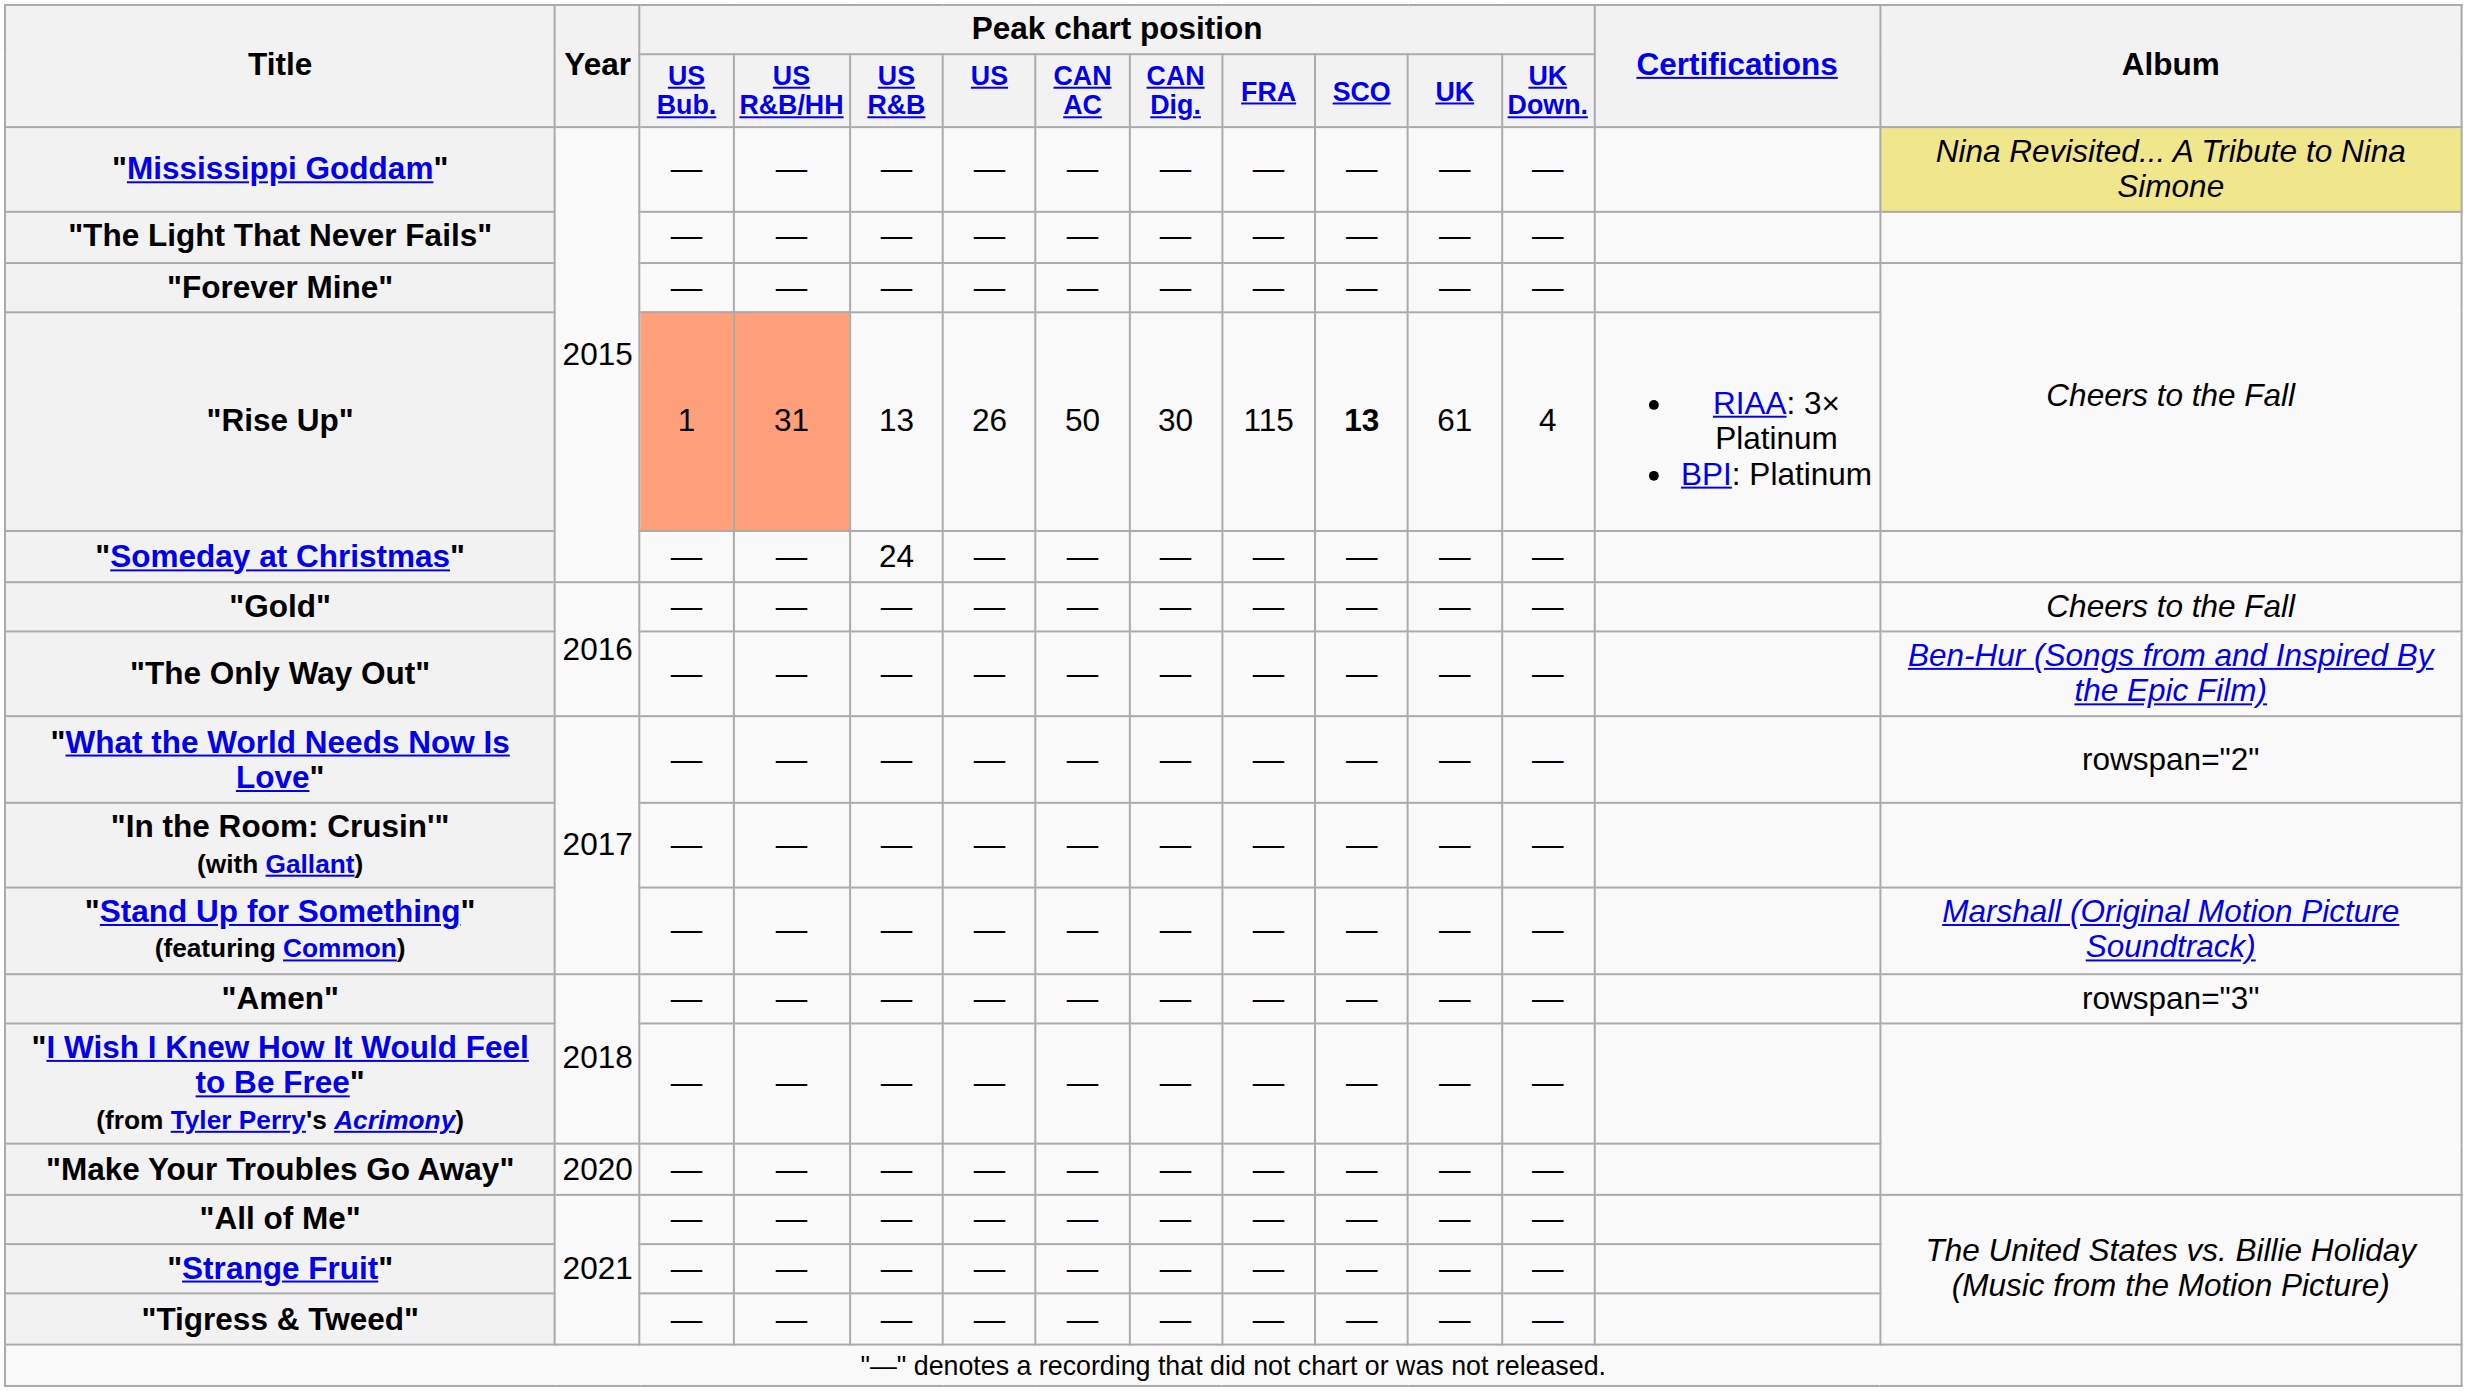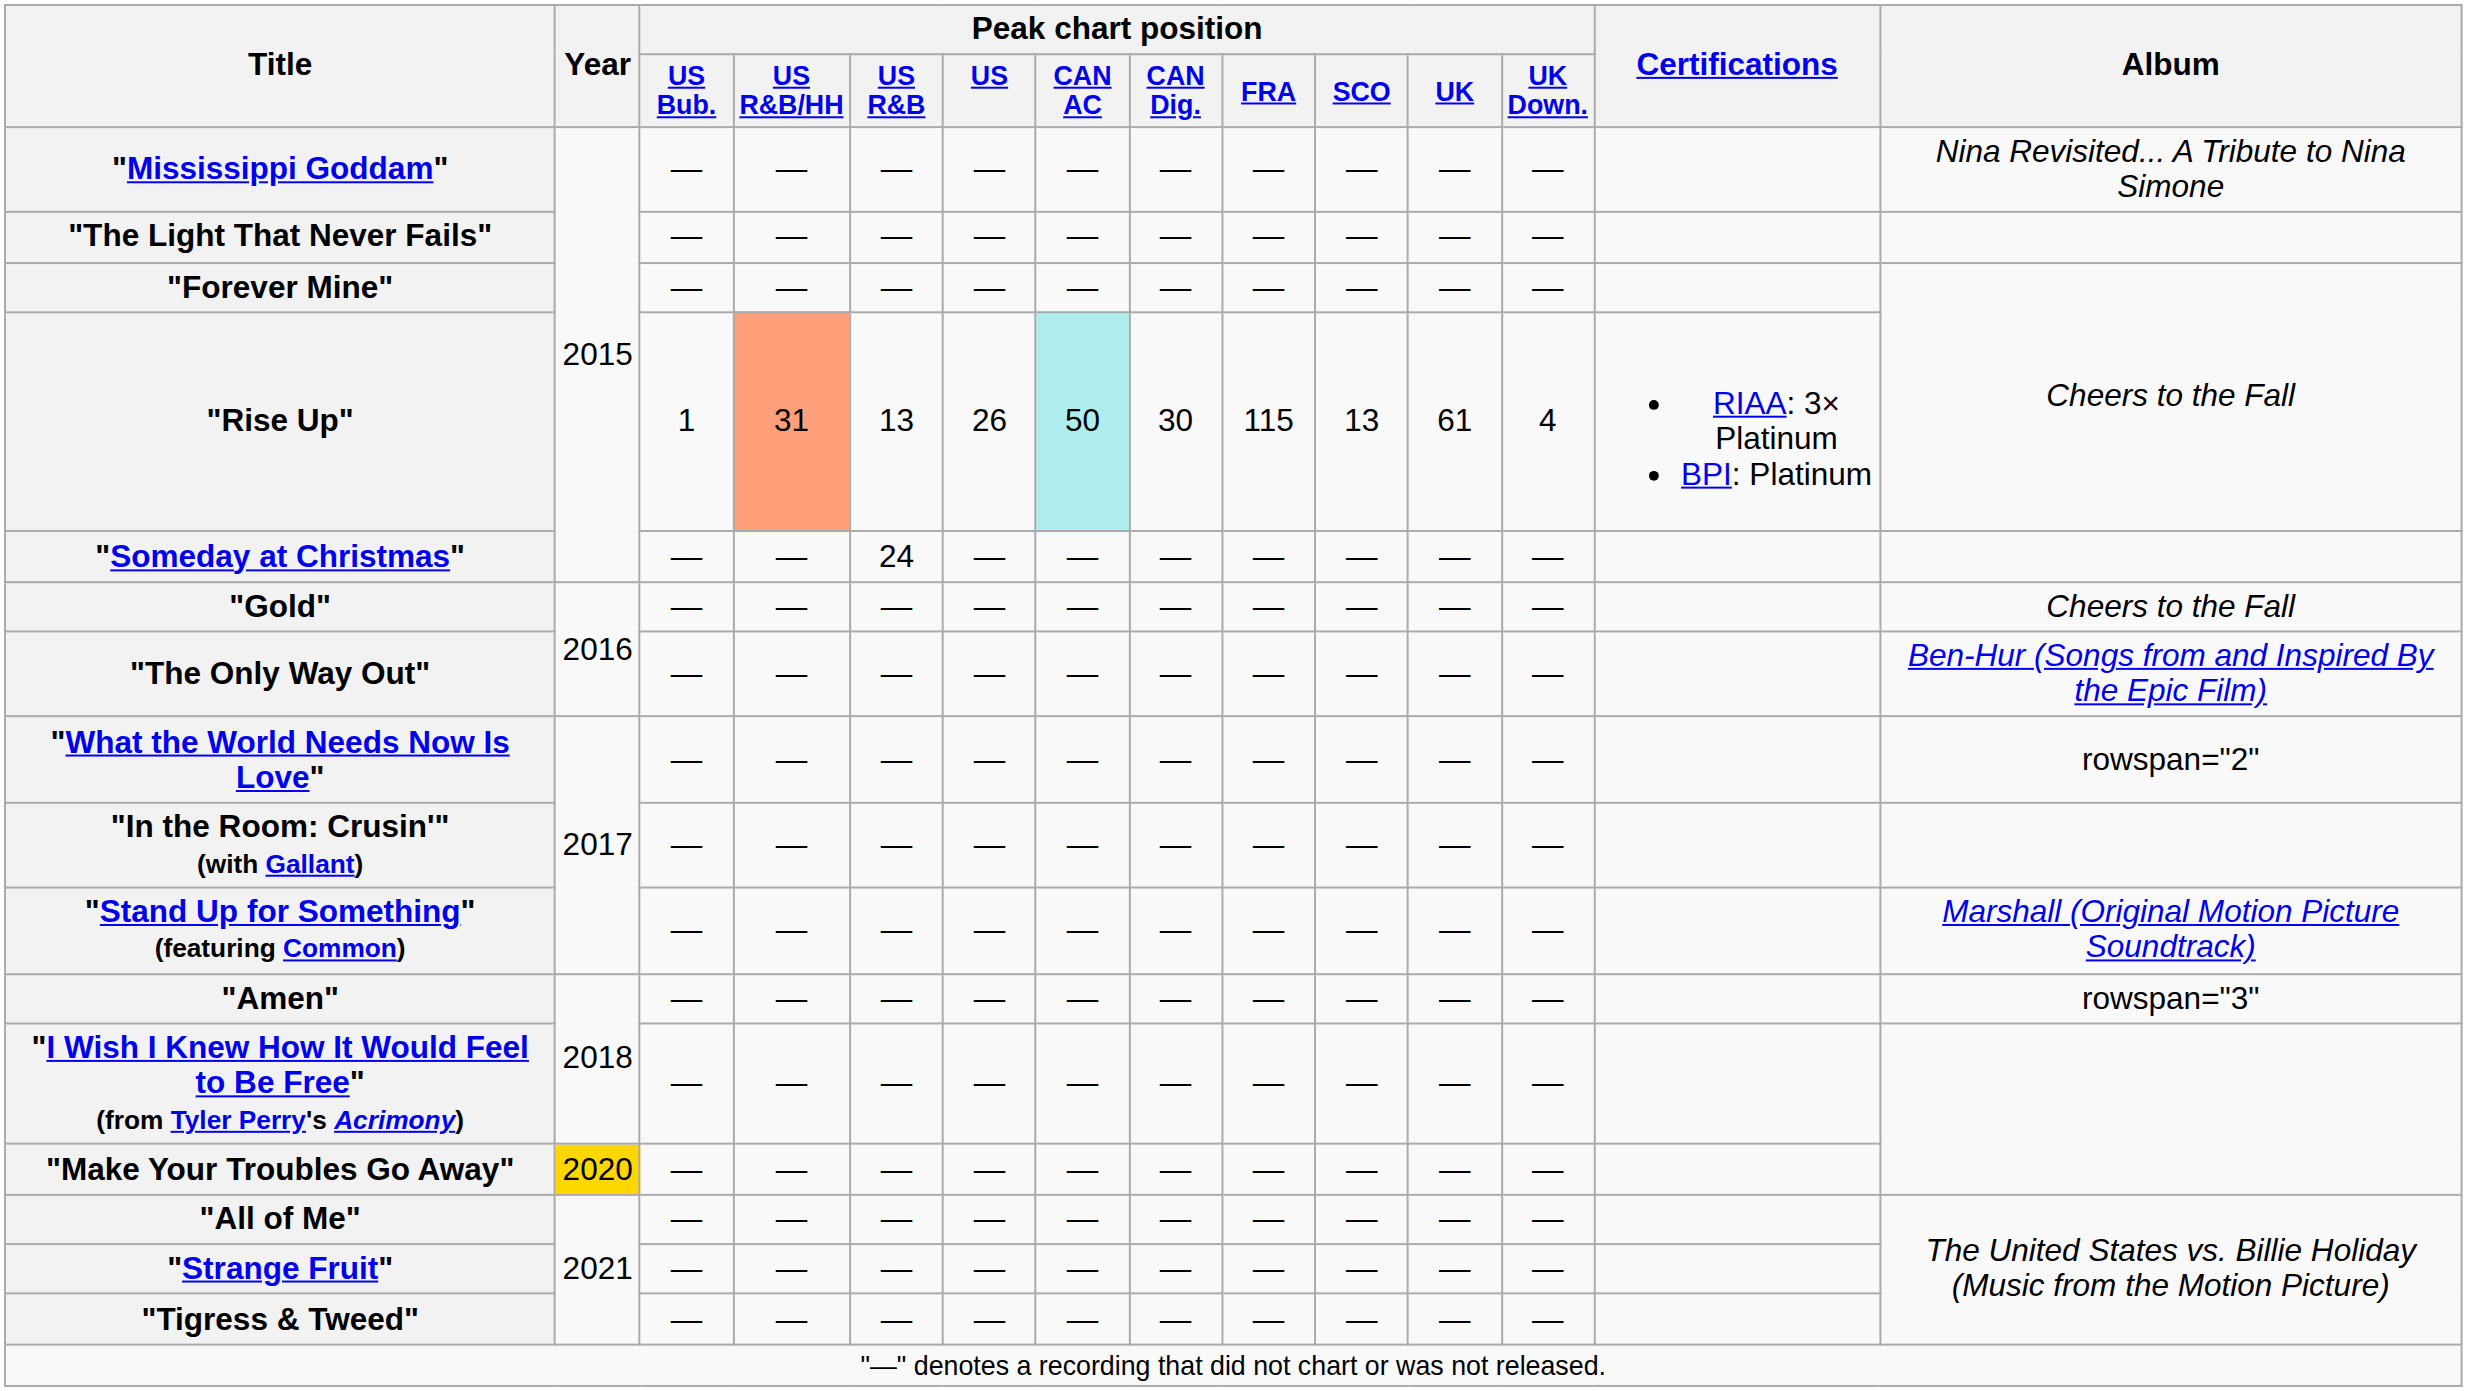(2171, 168) khaki background -> (2171, 168) no background
(687, 421) lightsalmon background -> (687, 421) no background
(1083, 421) no background -> (1083, 421) paleturquoise background
(1362, 421) bold -> (1362, 421) normal
(598, 1168) no background -> (598, 1168) gold background
